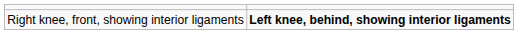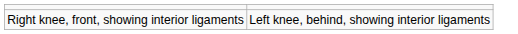(380, 19) bold -> (370, 19) normal
